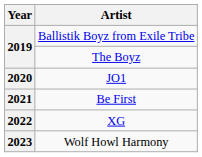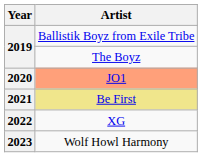(116, 78) no background -> (116, 78) lightsalmon background
(116, 99) no background -> (116, 99) khaki background
